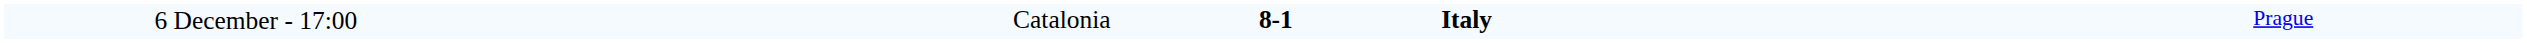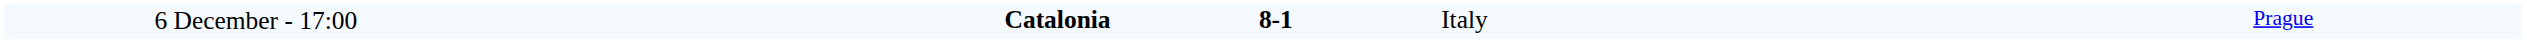(1062, 19) normal -> (1058, 19) bold
(1467, 19) bold -> (1464, 19) normal
